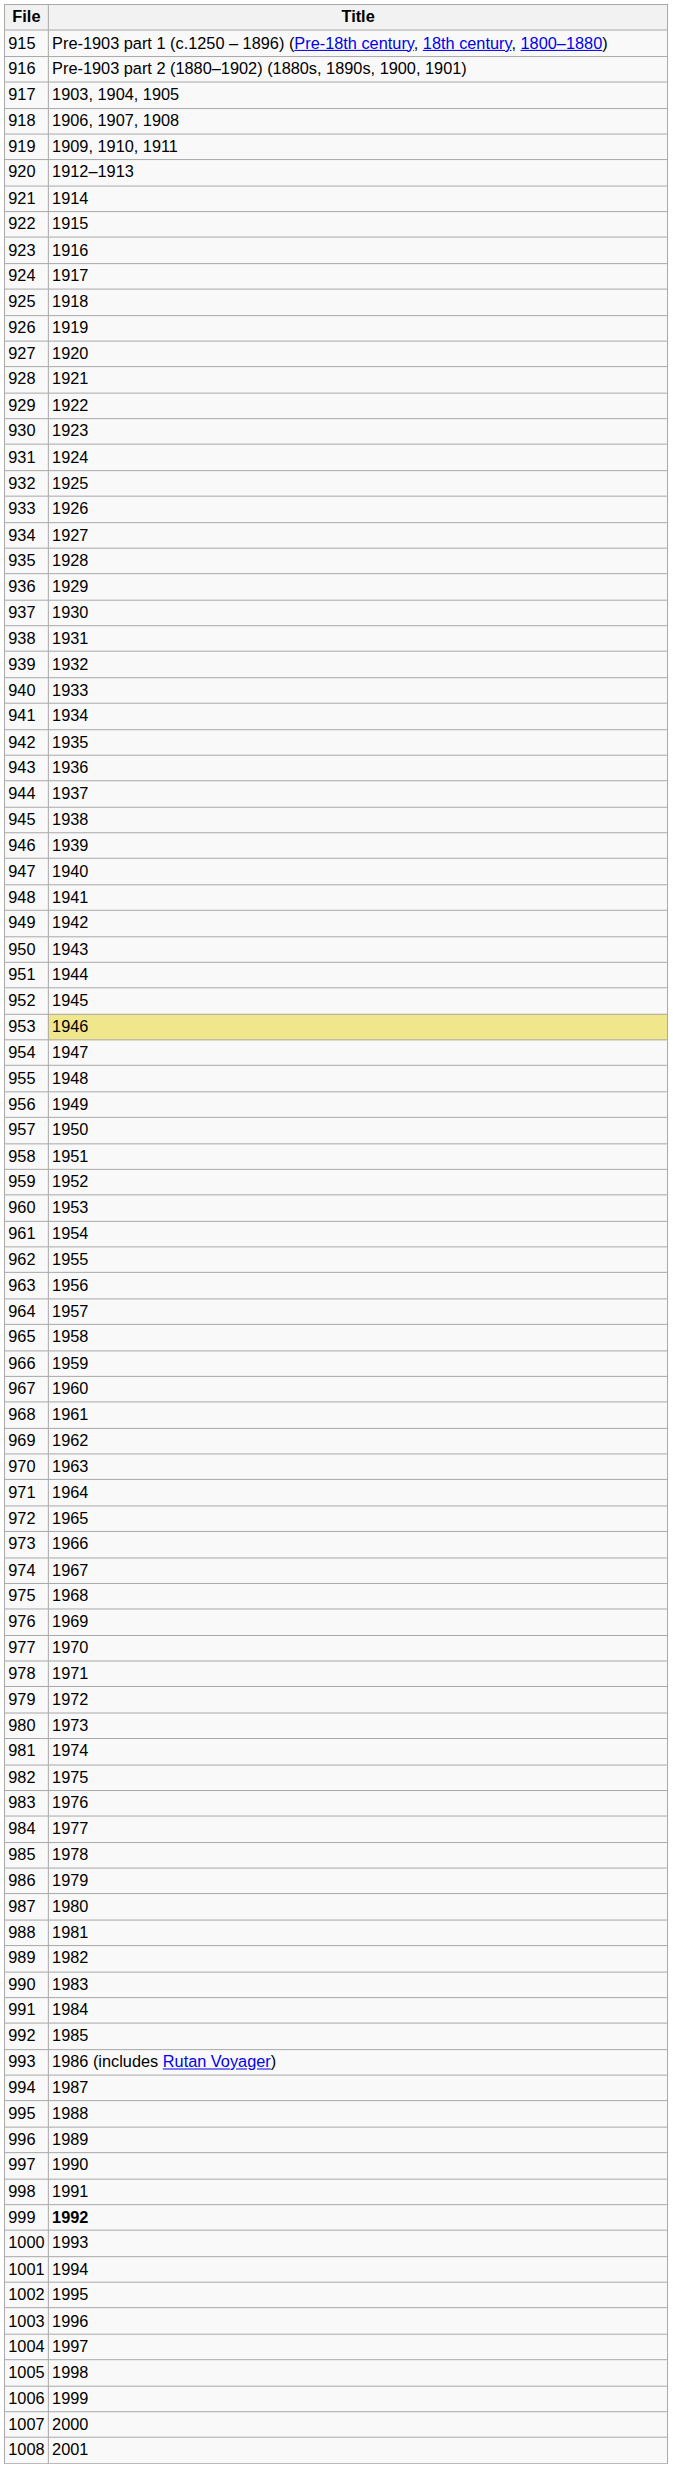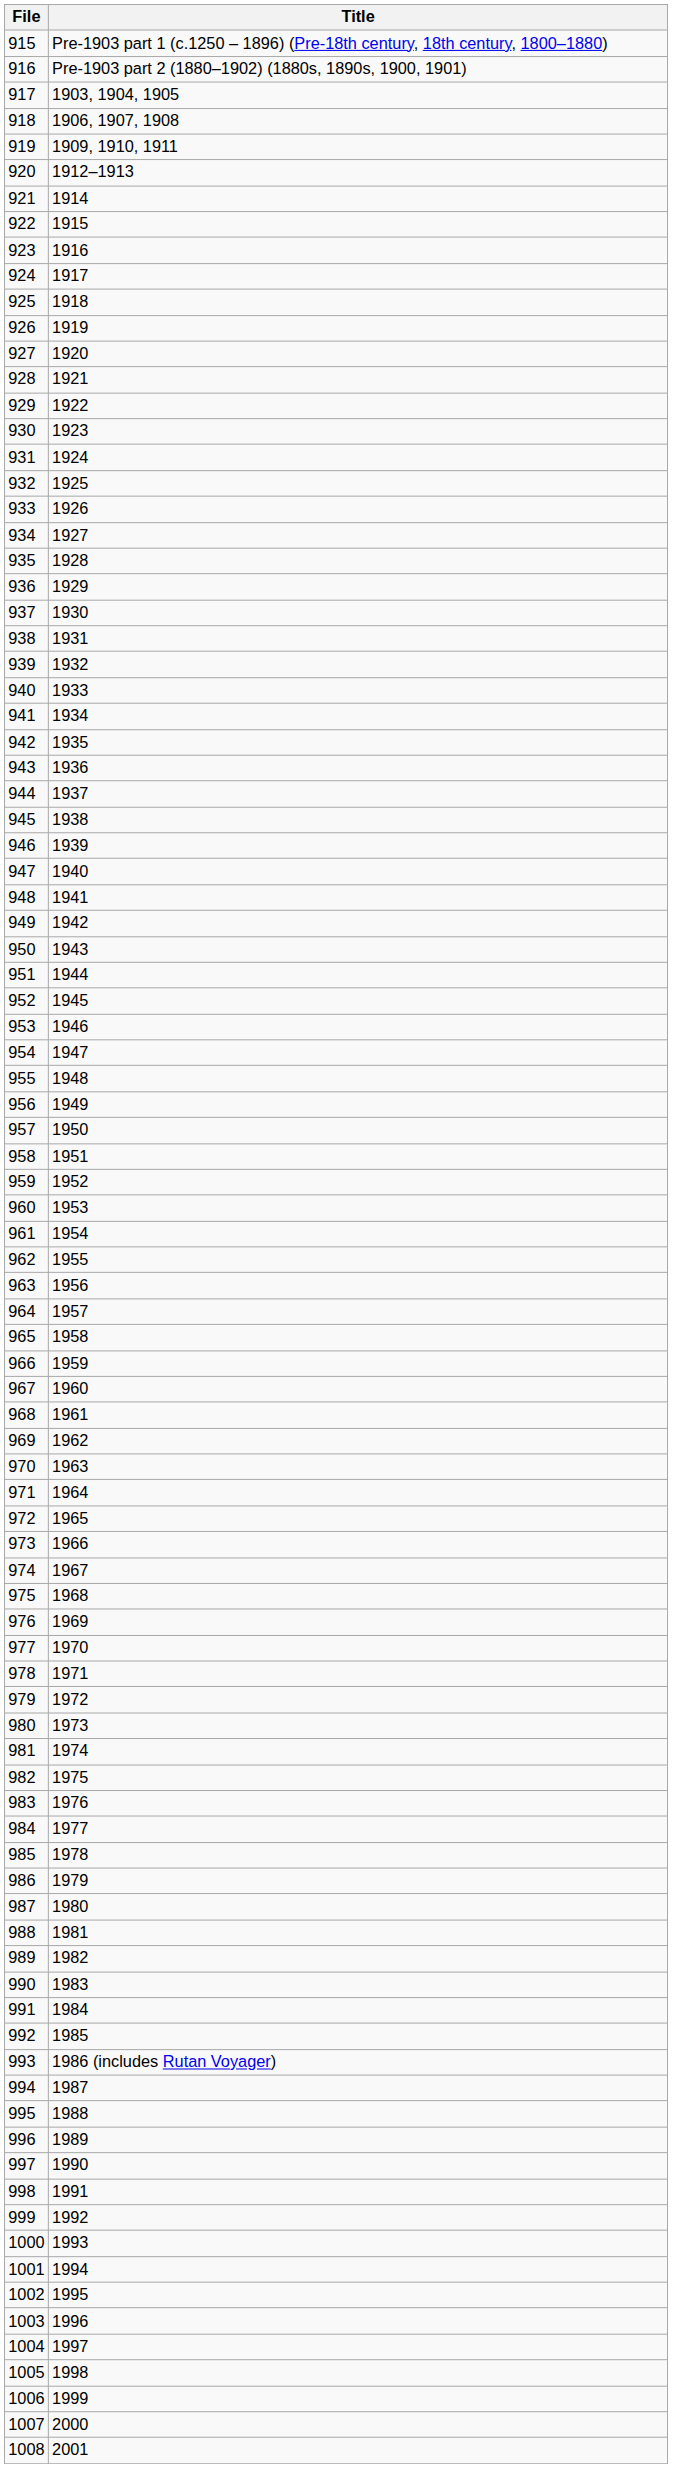(70, 1026) khaki background -> (70, 1026) no background
(70, 2217) bold -> (70, 2217) normal
